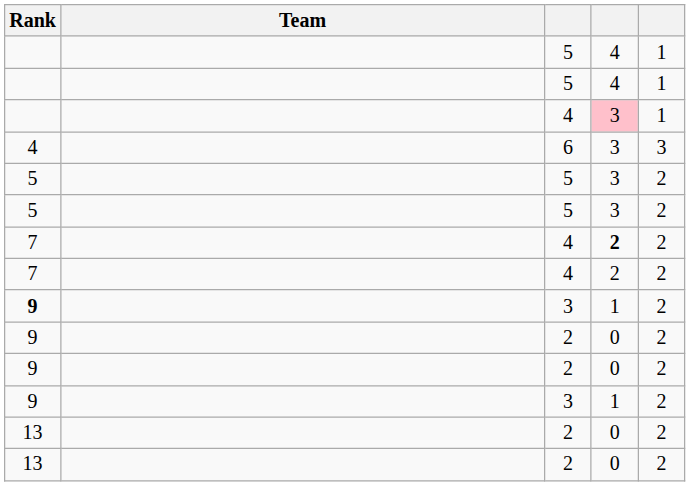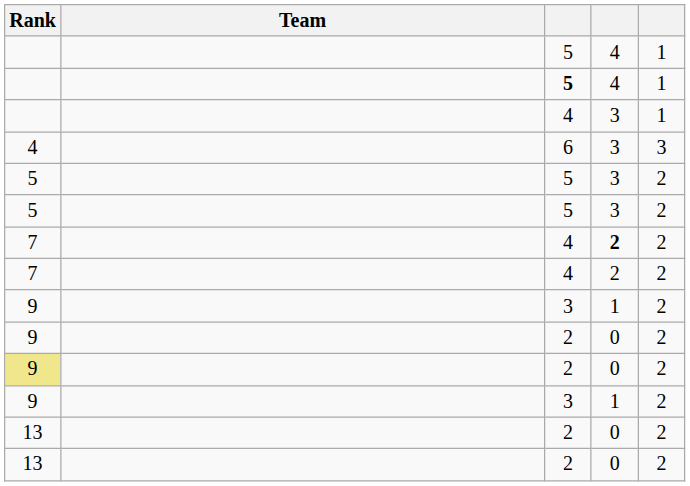(568, 83) normal -> (568, 83) bold
(615, 115) pink background -> (615, 115) no background
(33, 305) bold -> (33, 305) normal
(33, 369) no background -> (33, 369) khaki background
